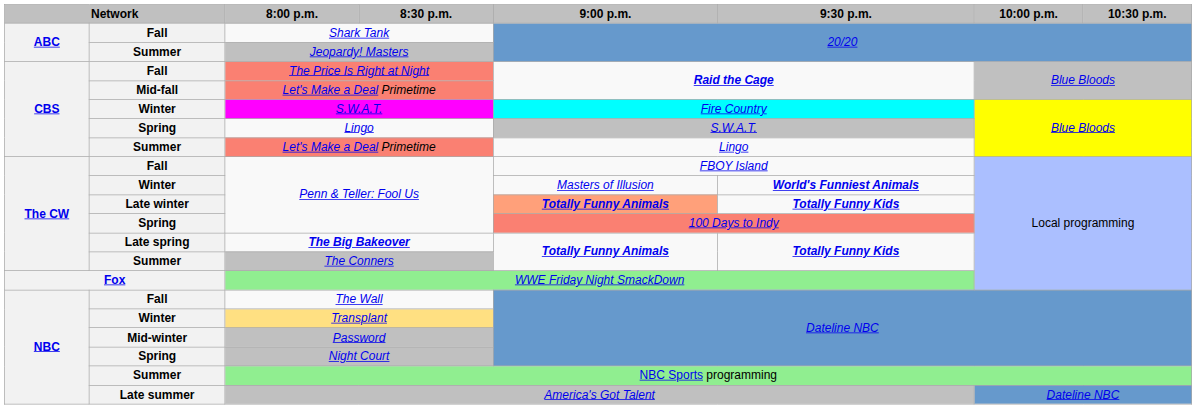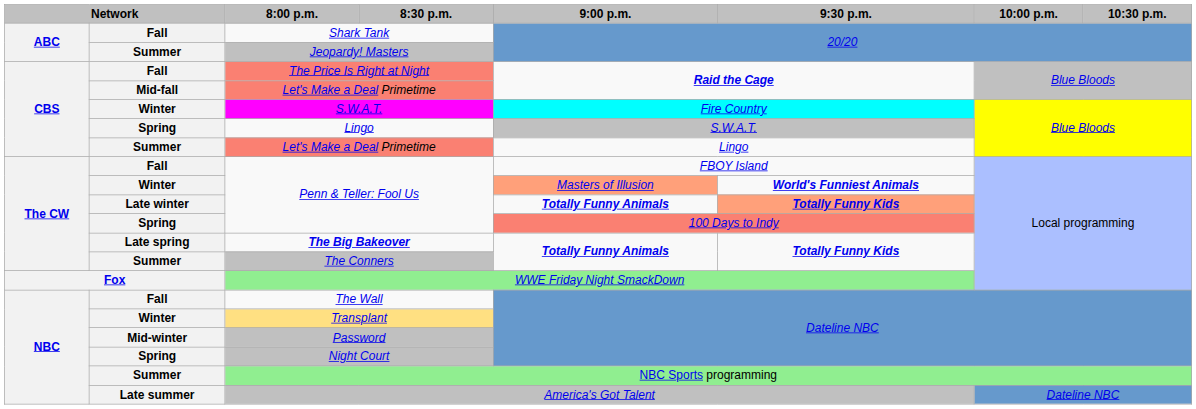(605, 185) no background -> (605, 185) lightsalmon background
(605, 204) lightsalmon background -> (605, 204) no background
(846, 204) no background -> (846, 204) lightsalmon background
